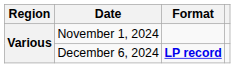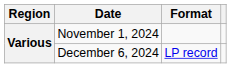(193, 53) bold -> (191, 53) normal
